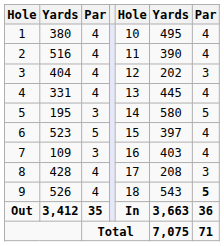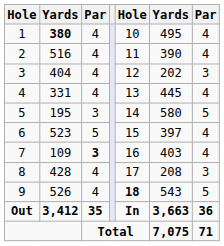(60, 34) normal -> (60, 34) bold
(95, 152) normal -> (95, 152) bold
(132, 192) normal -> (132, 192) bold
(206, 192) bold -> (206, 192) normal
